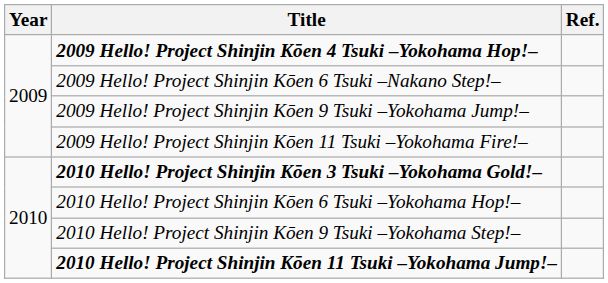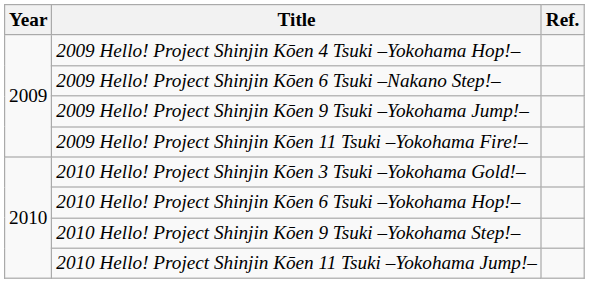(297, 50) bold -> (288, 50) normal
(299, 171) bold -> (291, 171) normal
(307, 263) bold -> (297, 263) normal
